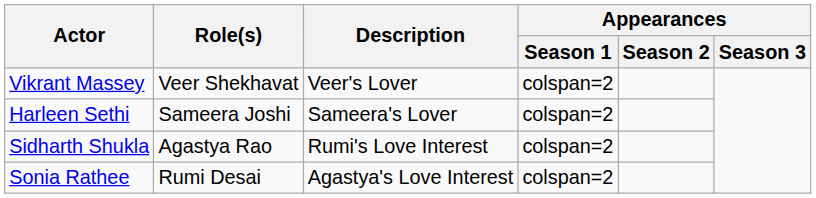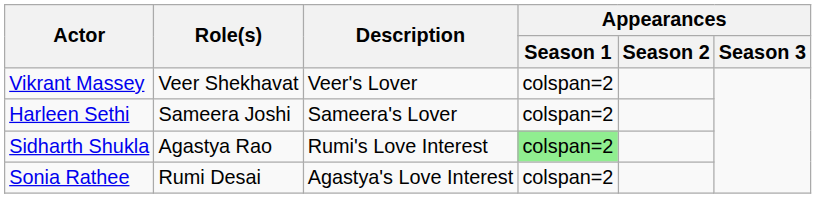(568, 146) no background -> (568, 146) lightgreen background
